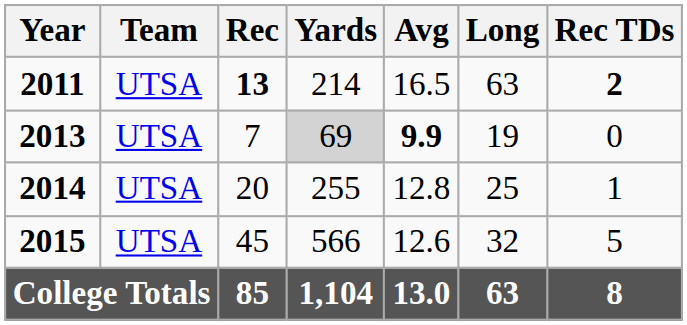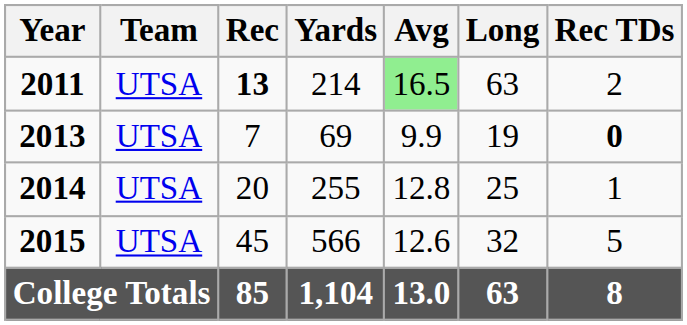(421, 83) no background -> (421, 83) lightgreen background
(615, 83) bold -> (615, 83) normal
(336, 135) lightgrey background -> (336, 135) no background
(421, 135) bold -> (421, 135) normal
(615, 135) normal -> (615, 135) bold
